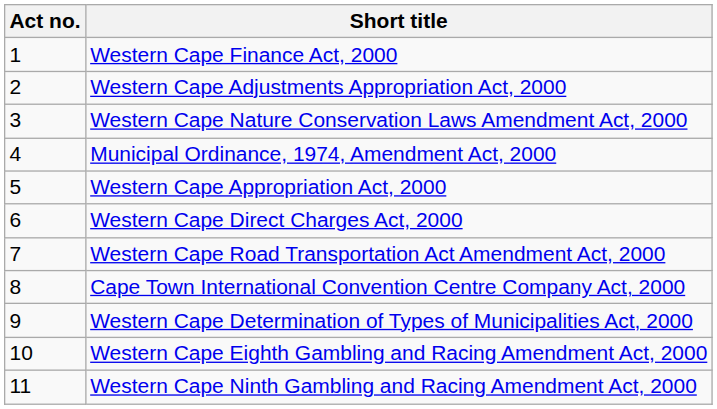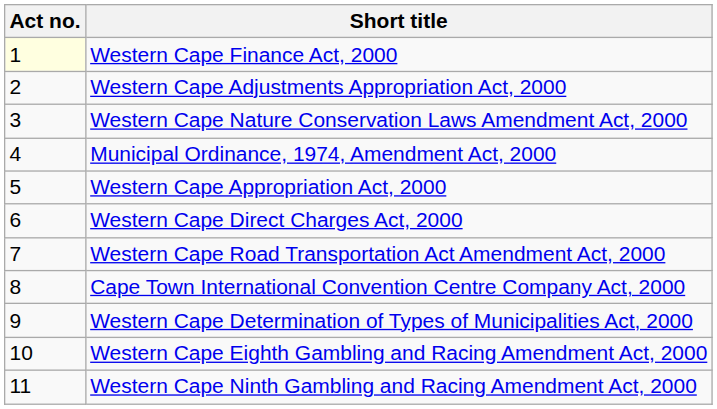(15, 54) no background -> (15, 54) lightyellow background
